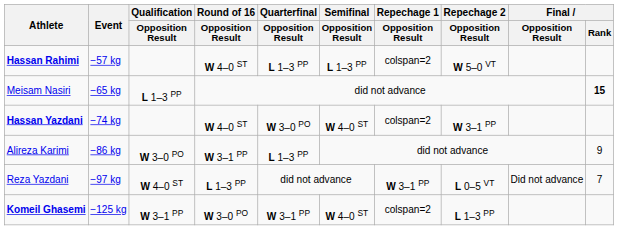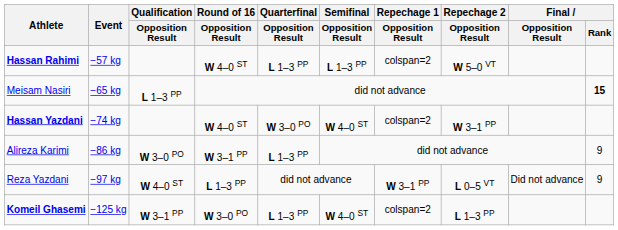(600, 180) 7 -> (600, 180) 9
(288, 216) W 3–1 PP -> (288, 216) L 1–3 PP
